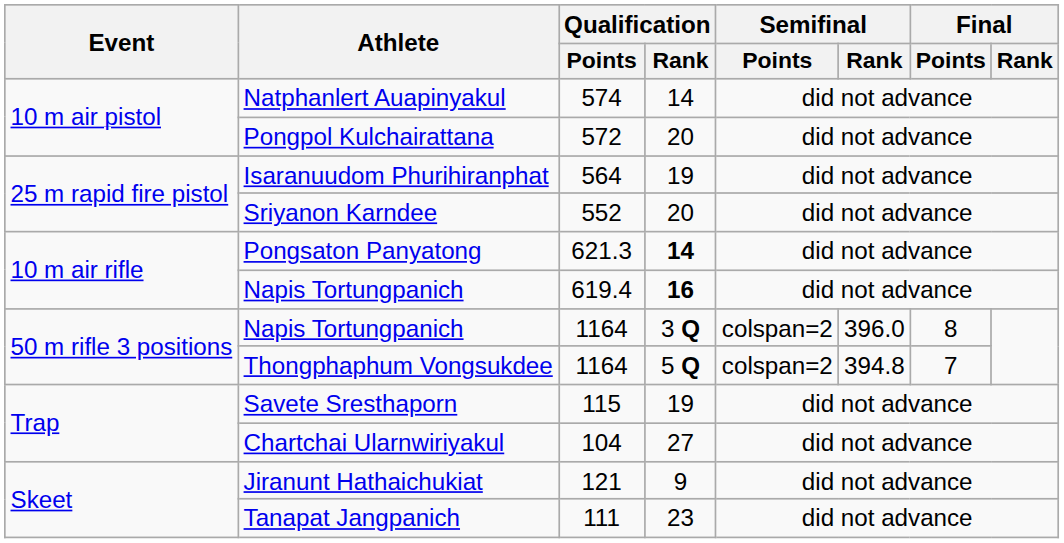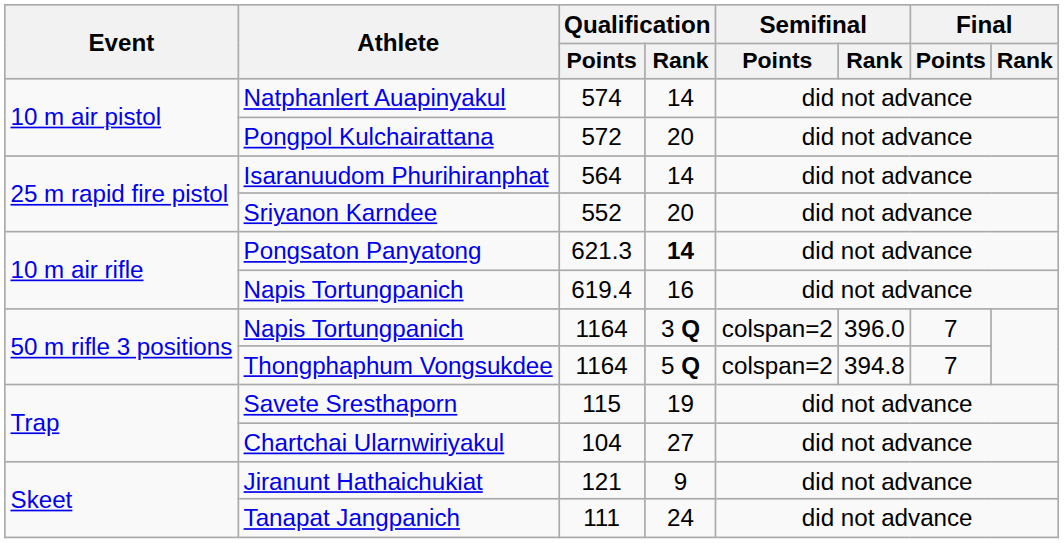(680, 175) 19 -> (680, 175) 14
(680, 290) bold -> (680, 290) normal
(951, 328) 8 -> (951, 328) 7
(680, 519) 23 -> (680, 519) 24
